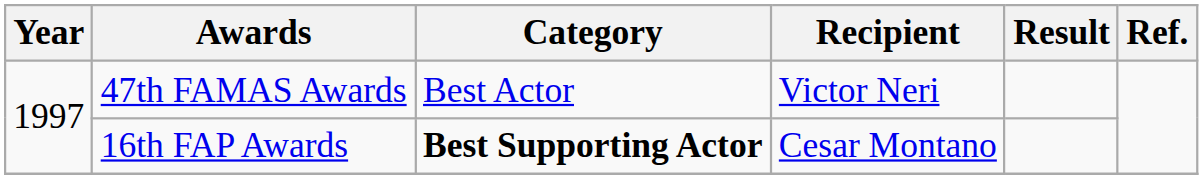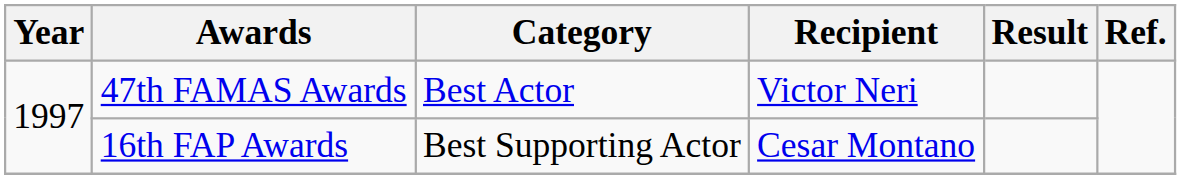(593, 145) bold -> (582, 145) normal
